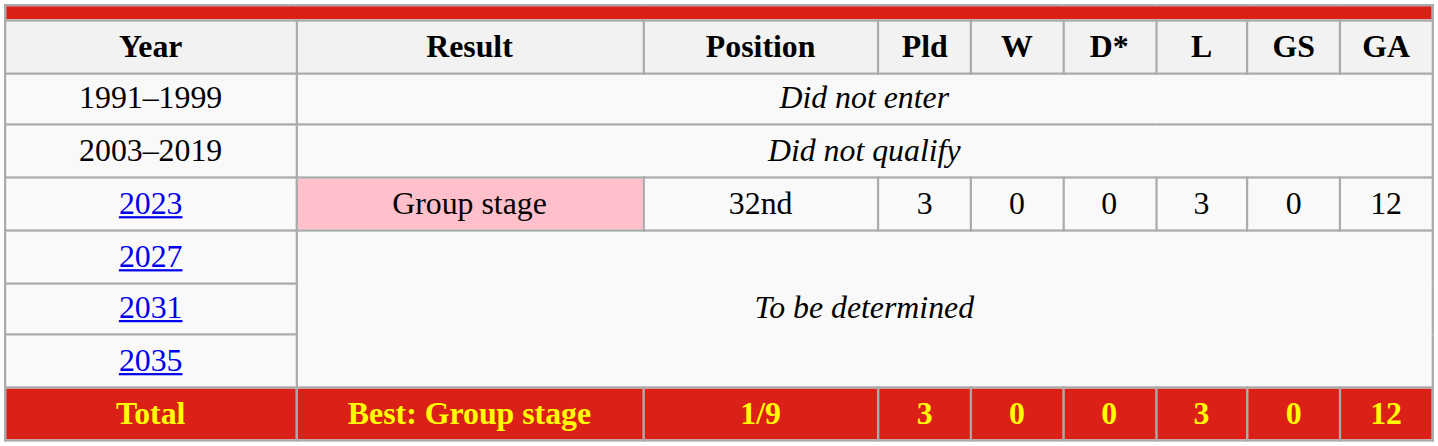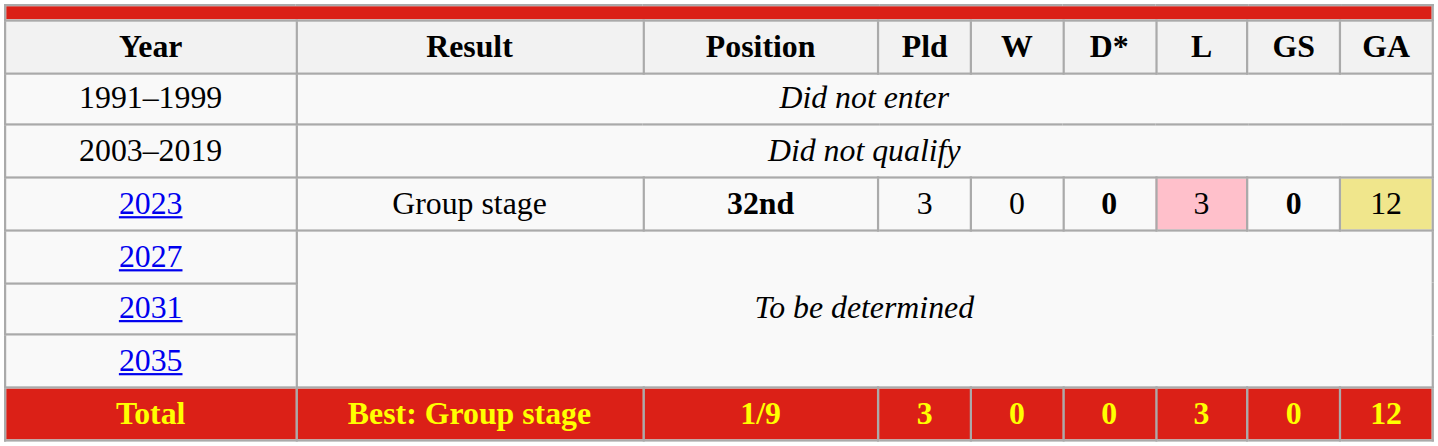(469, 203) pink background -> (469, 203) no background
(761, 203) normal -> (761, 203) bold
(1109, 203) normal -> (1109, 203) bold
(1202, 203) no background -> (1202, 203) pink background
(1294, 203) normal -> (1294, 203) bold
(1386, 203) no background -> (1386, 203) khaki background
